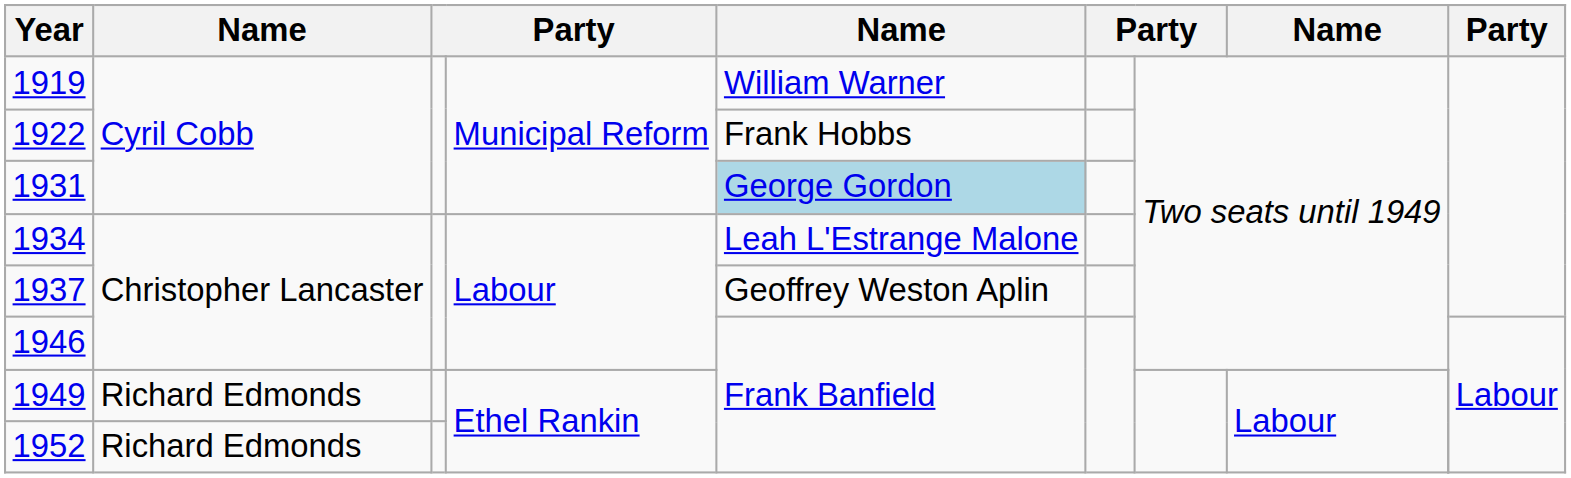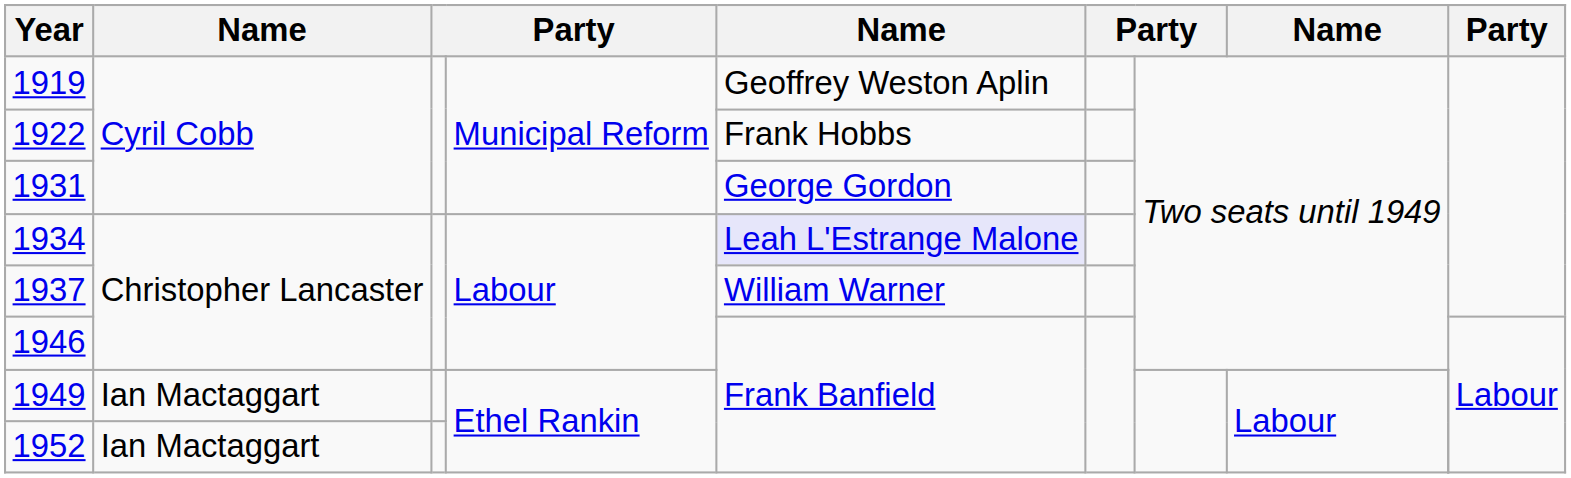(834, 82) William Warner -> (887, 82) Geoffrey Weston Aplin
(838, 186) lightblue background -> (838, 186) no background
(901, 238) no background -> (901, 238) lavender background
(887, 290) Geoffrey Weston Aplin -> (834, 290) William Warner
(231, 394) Richard Edmonds -> (210, 394) Ian Mactaggart
(231, 446) Richard Edmonds -> (210, 446) Ian Mactaggart
